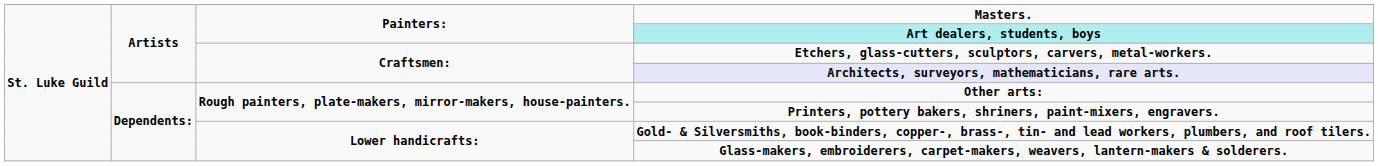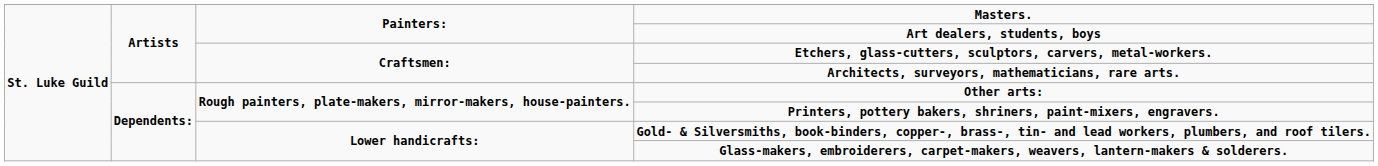(1004, 34) paleturquoise background -> (1004, 34) no background
(1004, 73) lavender background -> (1004, 73) no background
